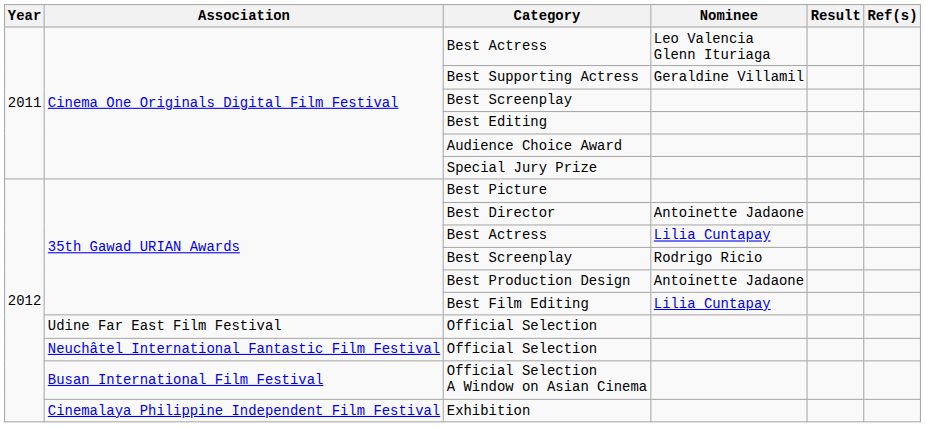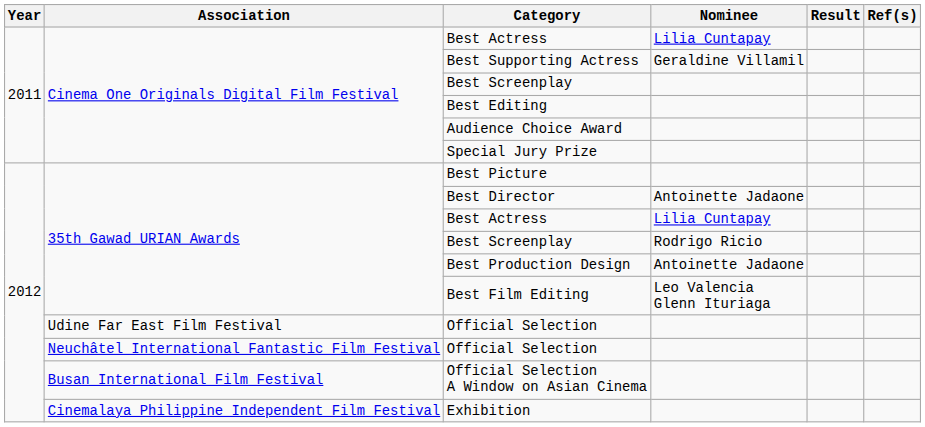(712, 47) Leo Valencia Glenn Ituriaga -> (712, 39) Lilia Cuntapay
(712, 304) Lilia Cuntapay -> (712, 296) Leo Valencia Glenn Ituriaga
